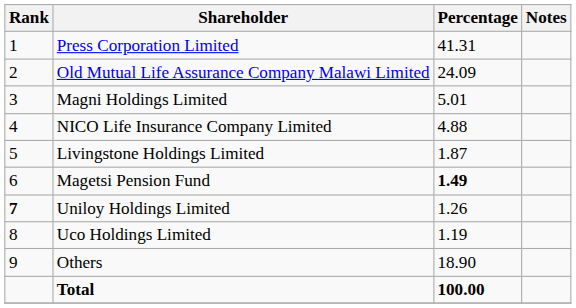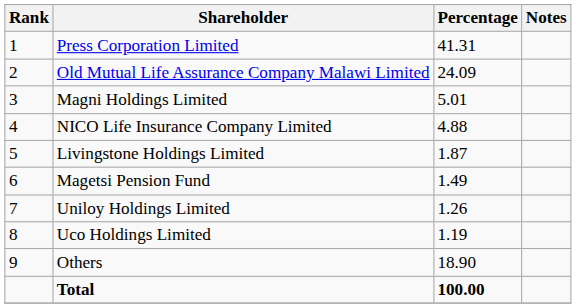(452, 180) bold -> (452, 180) normal
(13, 208) bold -> (13, 208) normal
